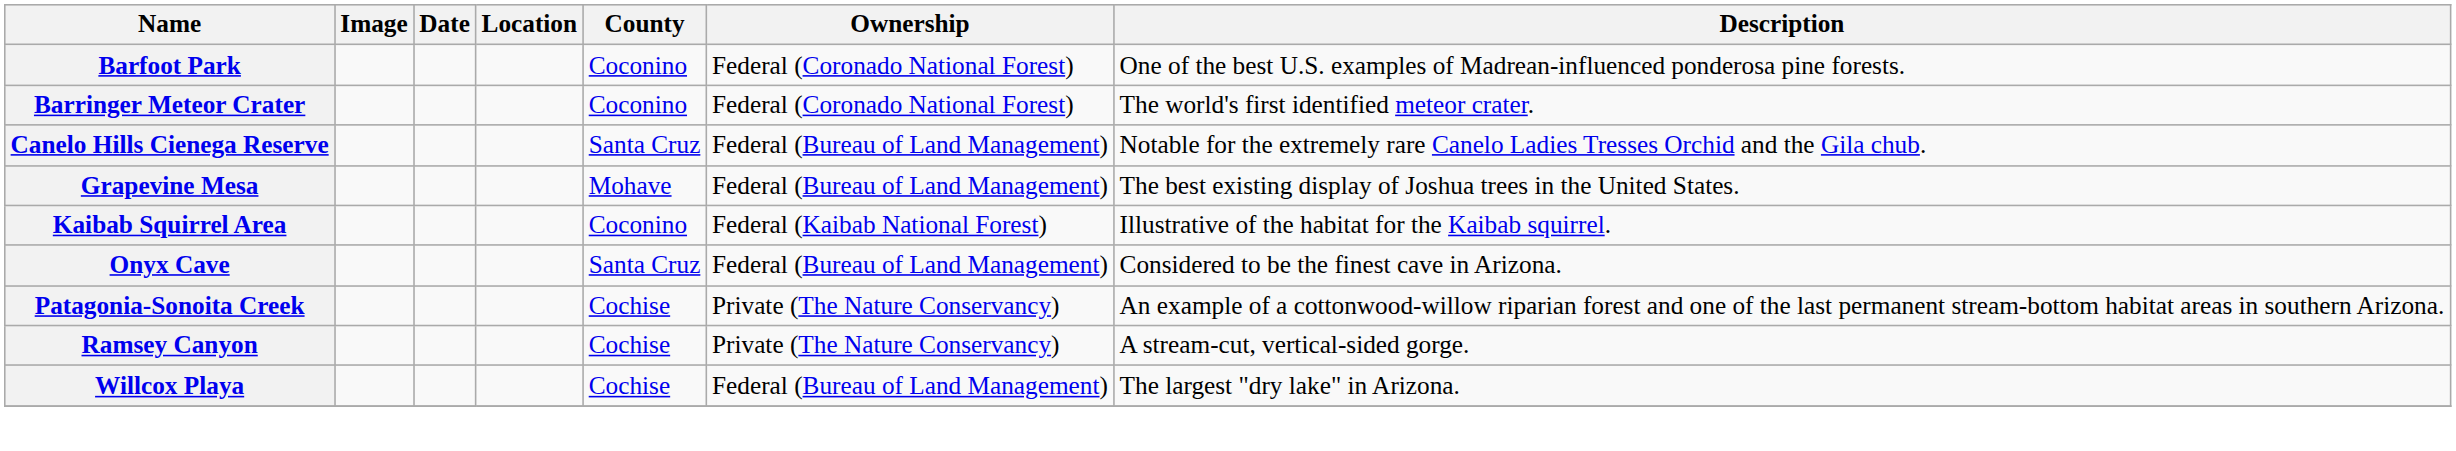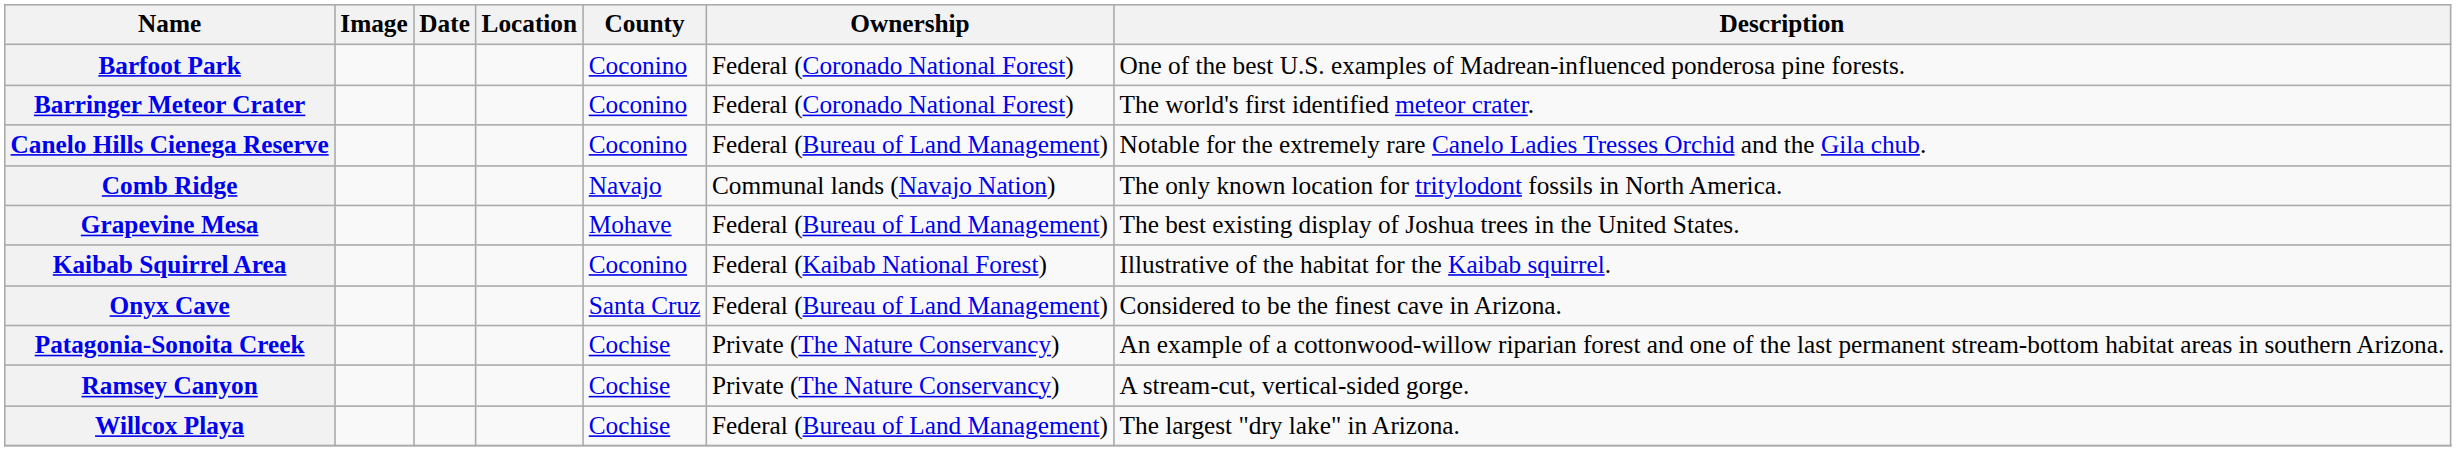(645, 144) Santa Cruz -> (638, 144) Coconino
+ row: (170, 184)
